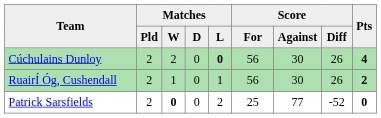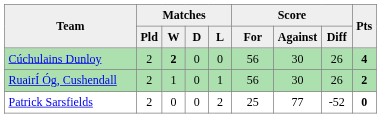(174, 58) normal -> (174, 58) bold
(220, 58) bold -> (220, 58) normal
(174, 102) bold -> (174, 102) normal
